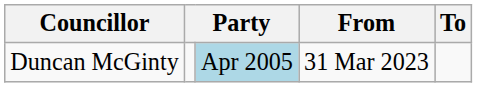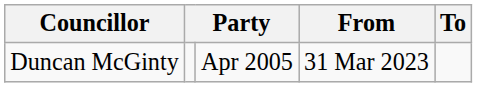(247, 61) lightblue background -> (247, 61) no background
